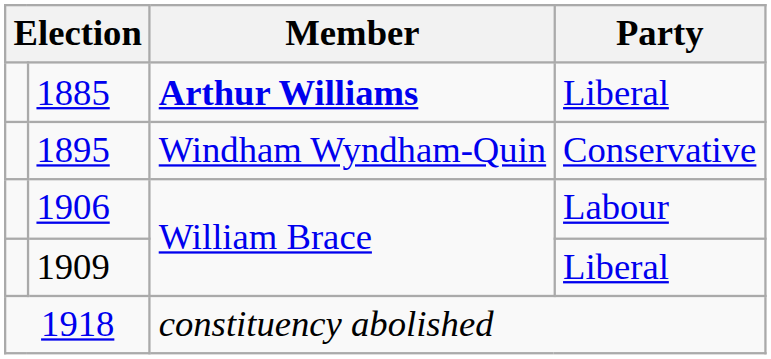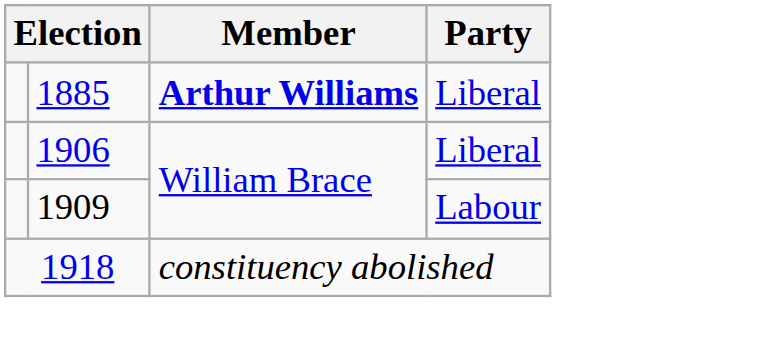- row: (73, 149)
(616, 207) Labour -> (488, 149) Liberal
(616, 265) Liberal -> (488, 207) Labour
